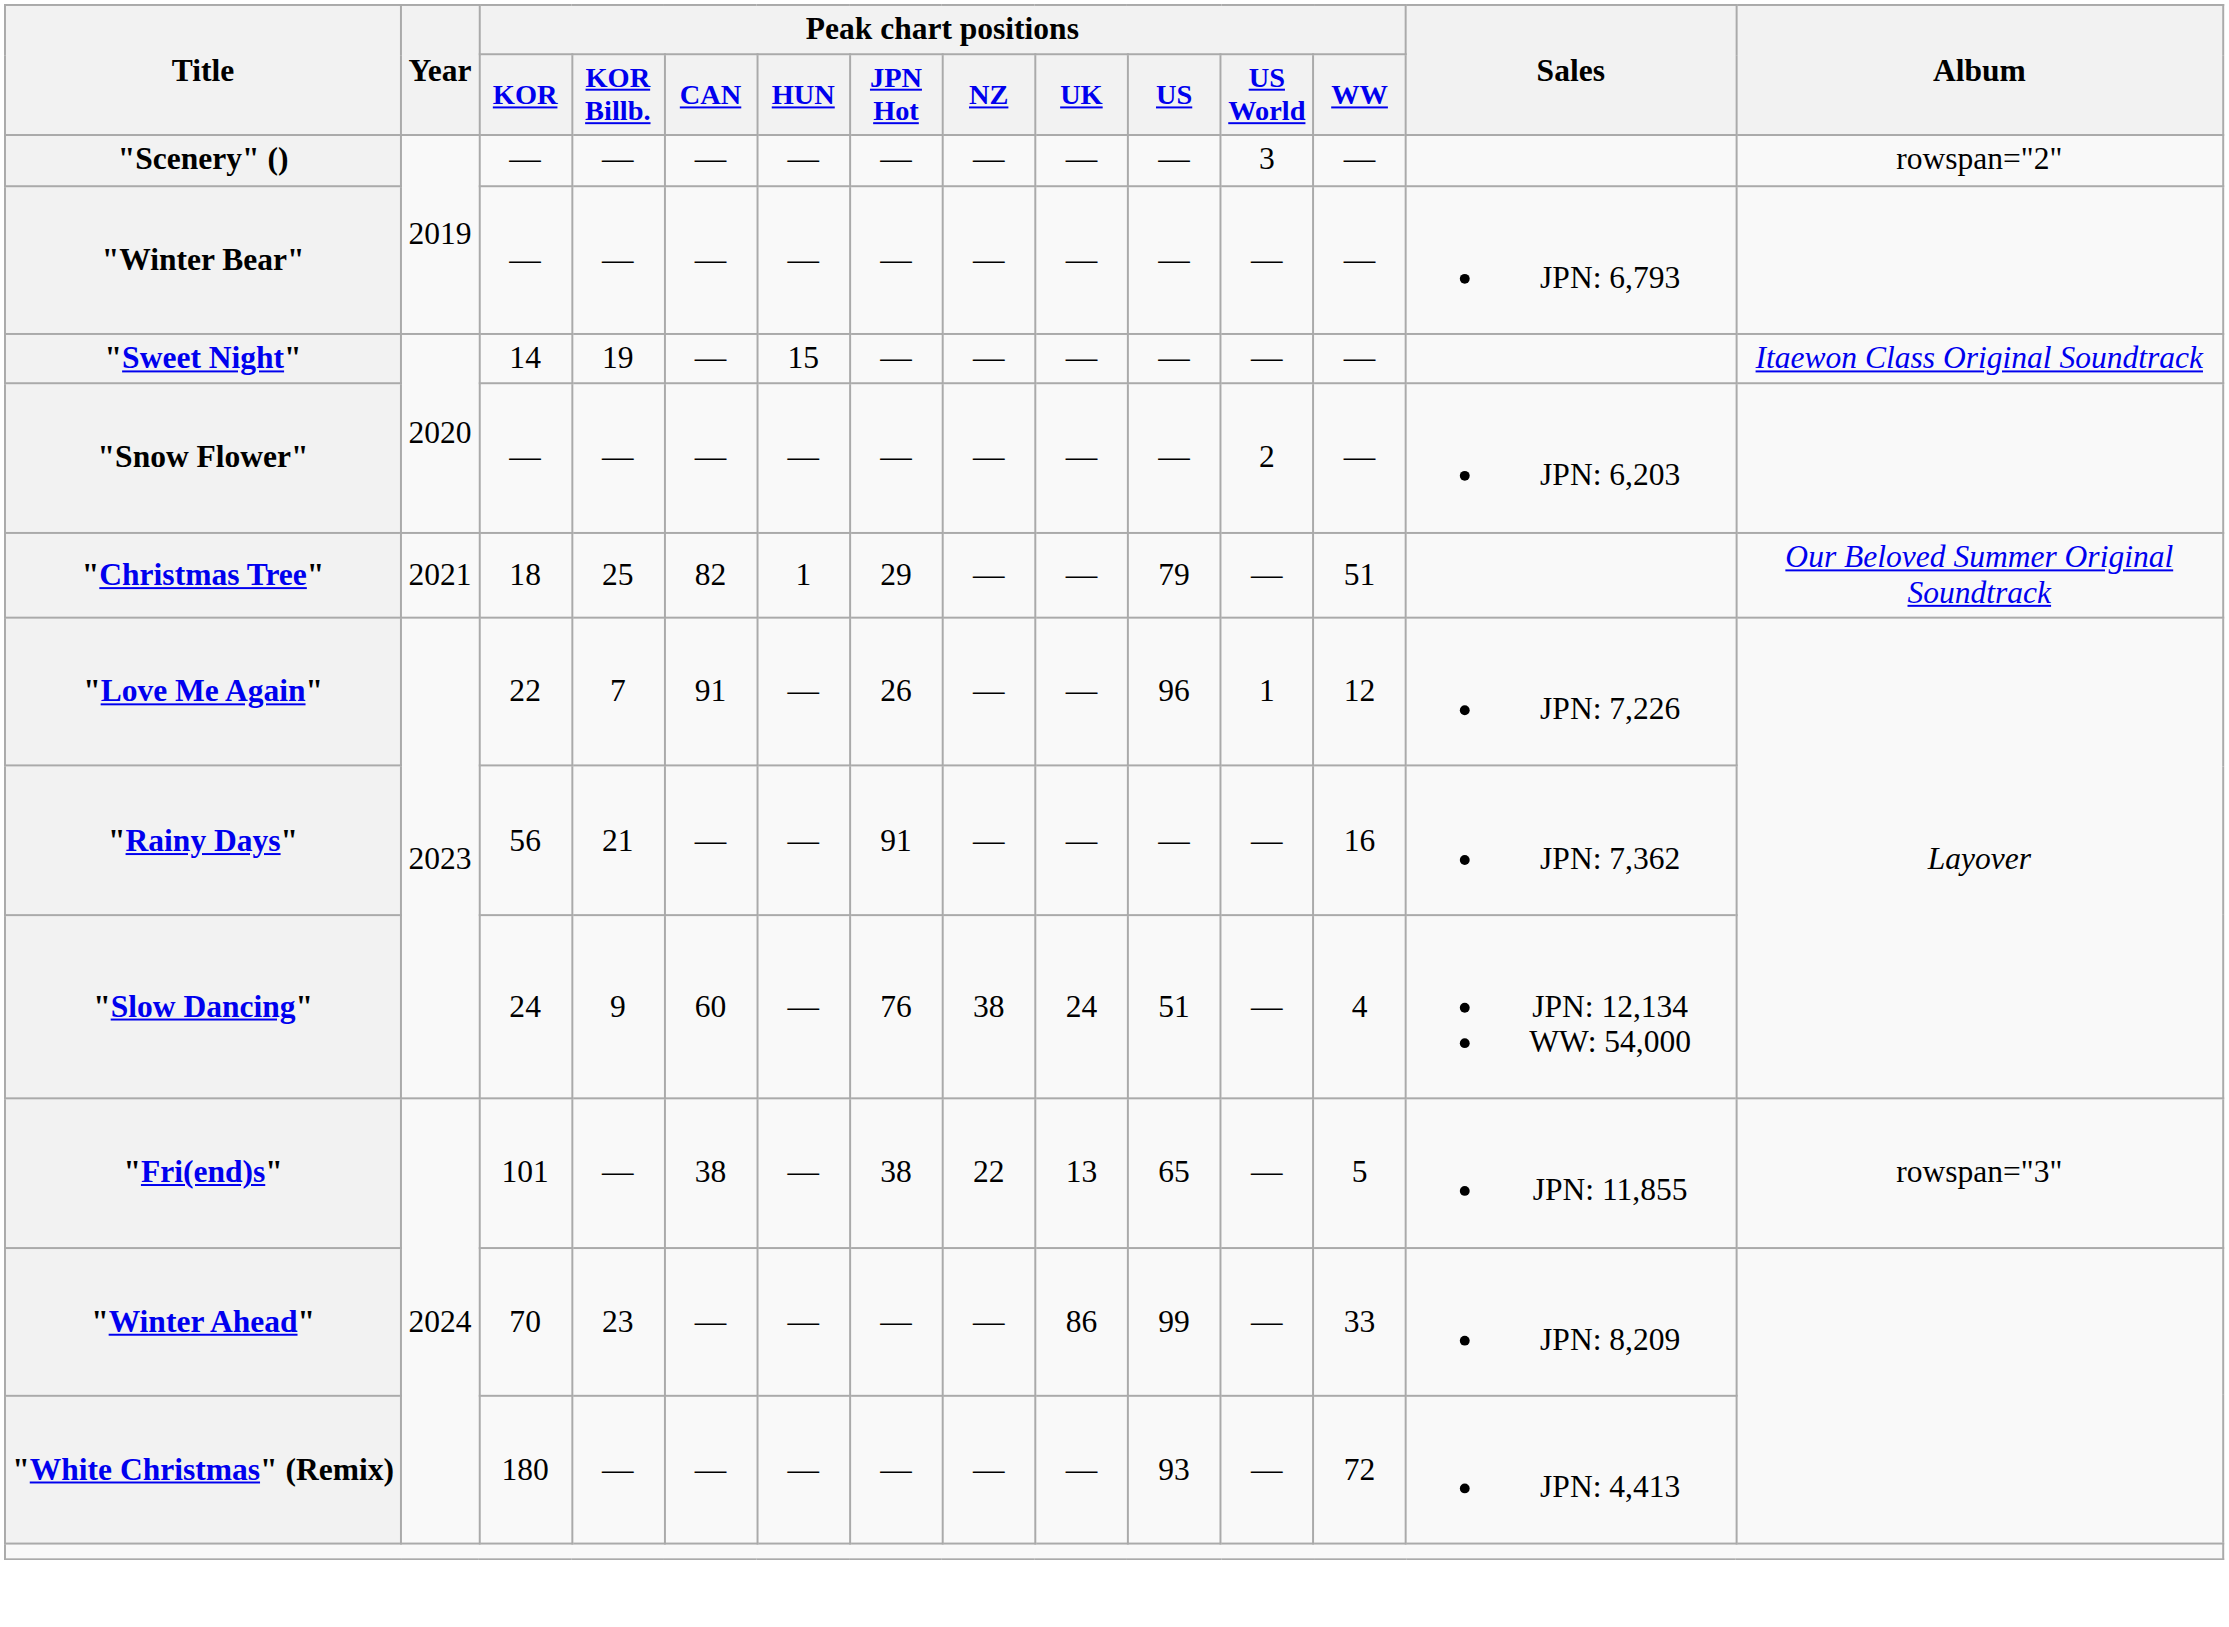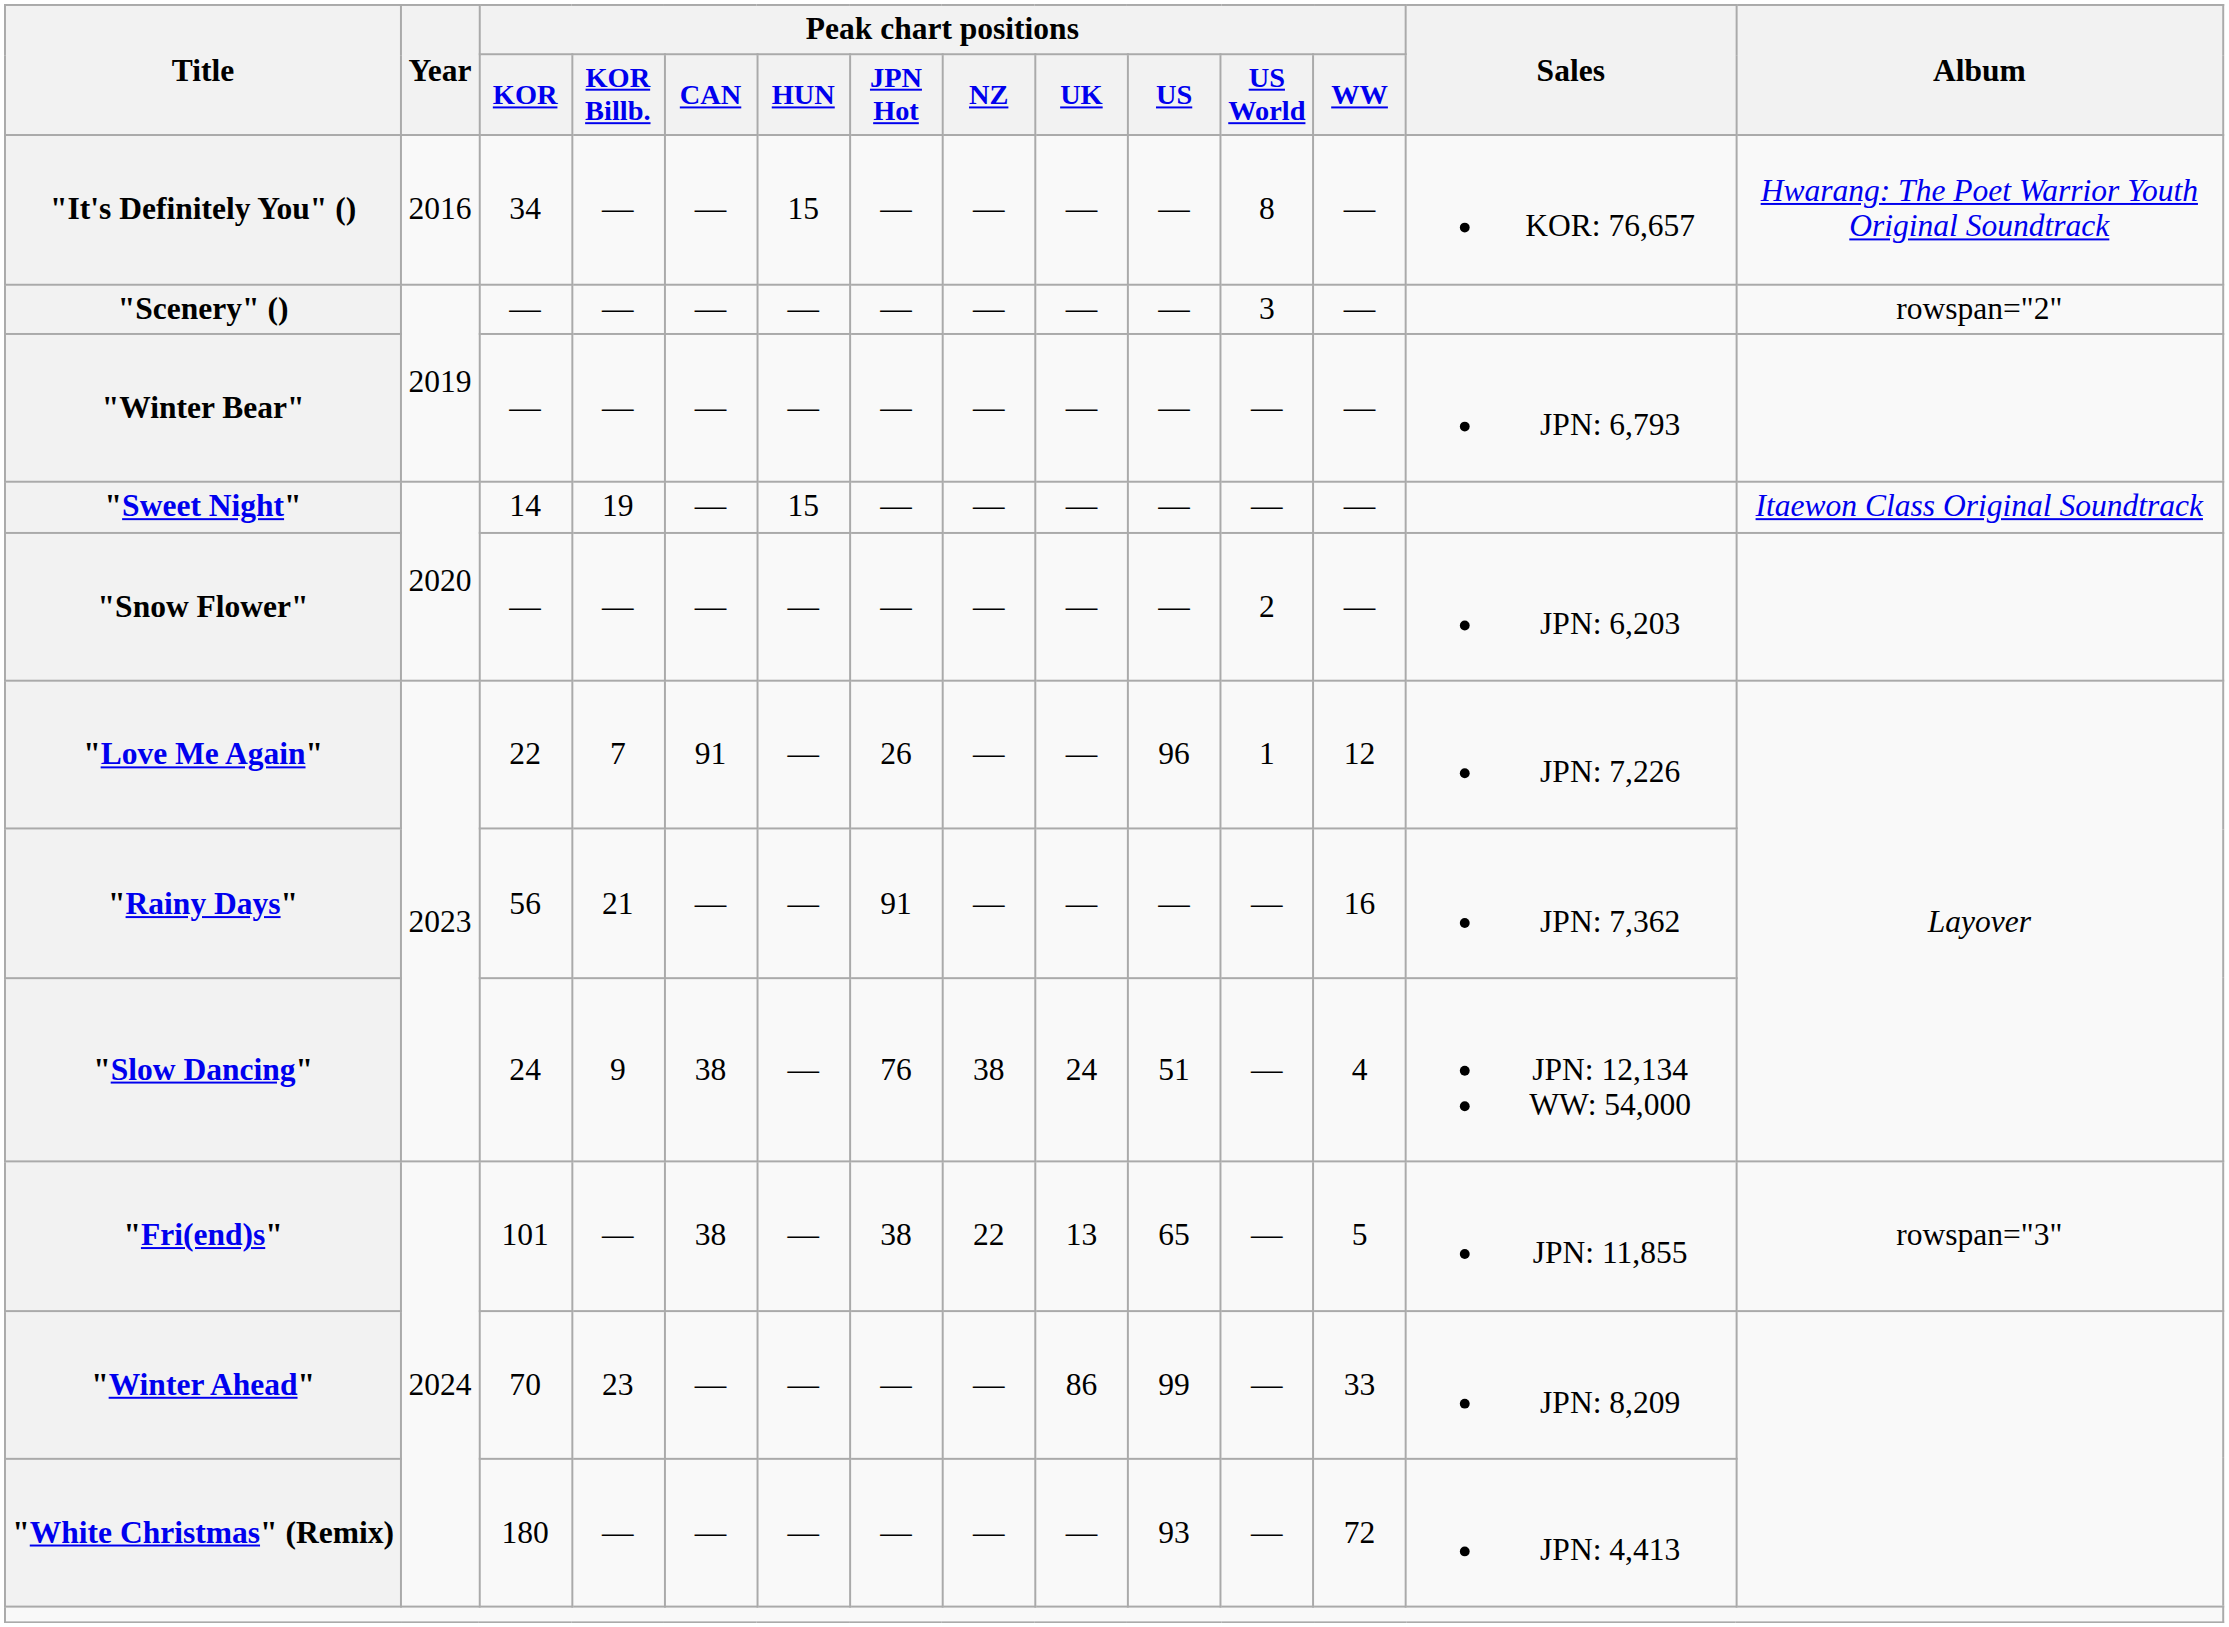+ row: (203, 209)
- row: (203, 574)
(711, 1006) 60 -> (711, 1069) 38
